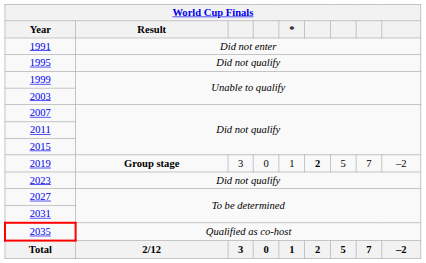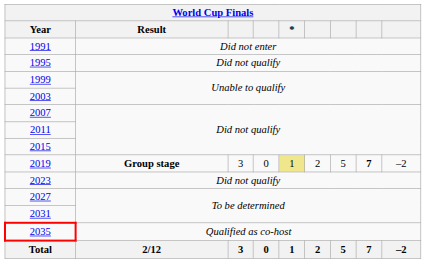(292, 163) no background -> (292, 163) khaki background
(318, 163) bold -> (318, 163) normal
(369, 163) normal -> (369, 163) bold
